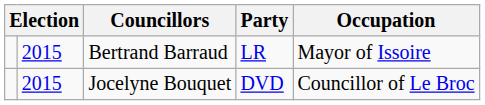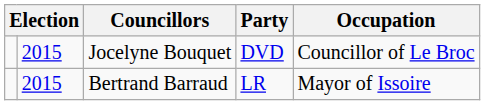rows swapped: (158, 52) <-> (160, 83)
